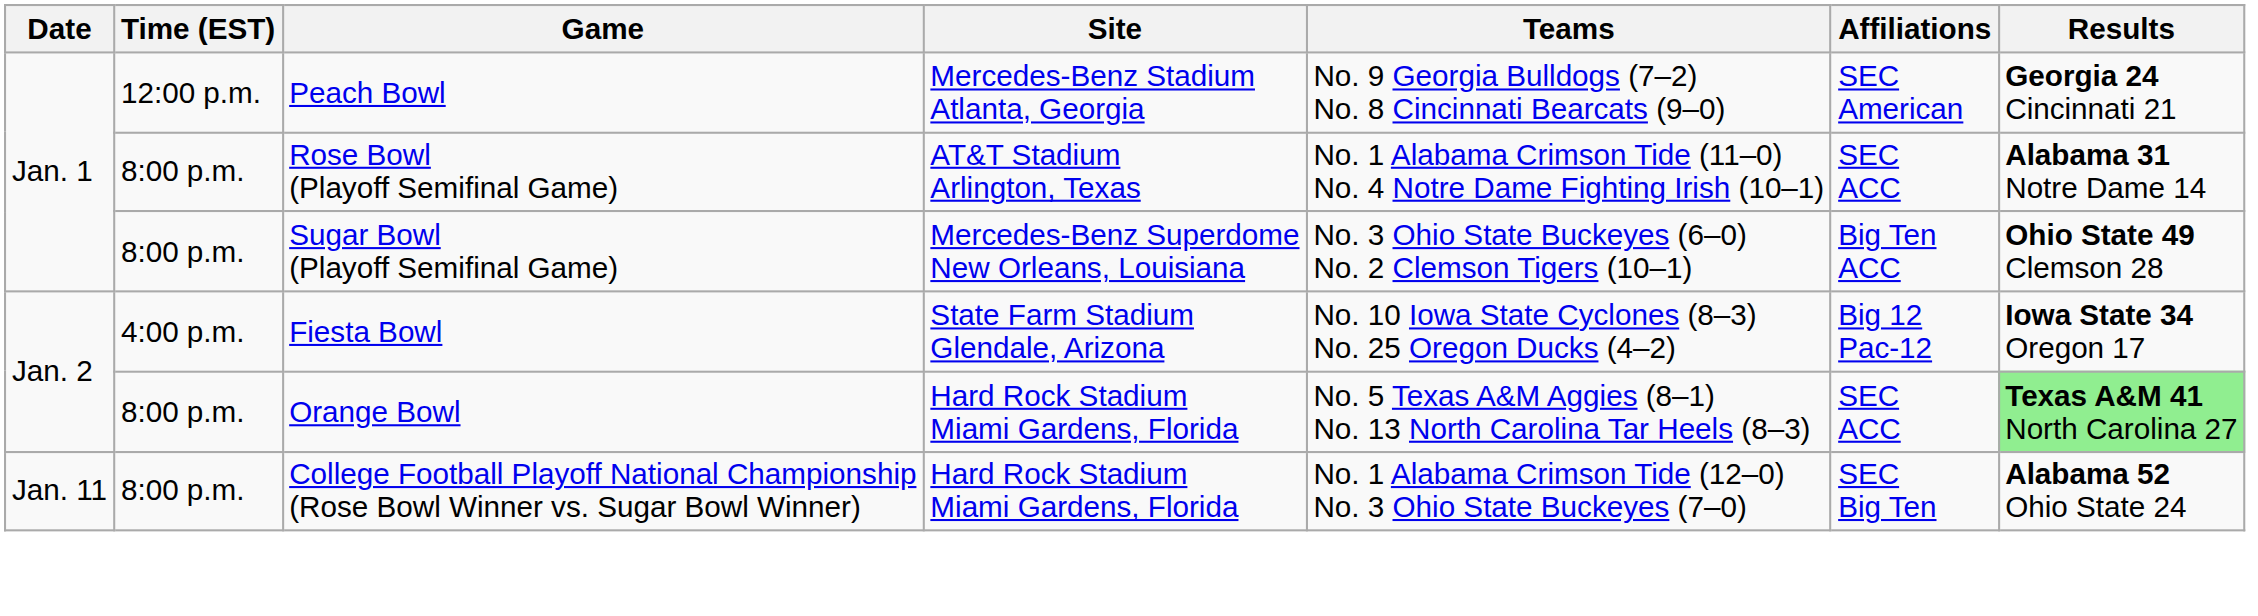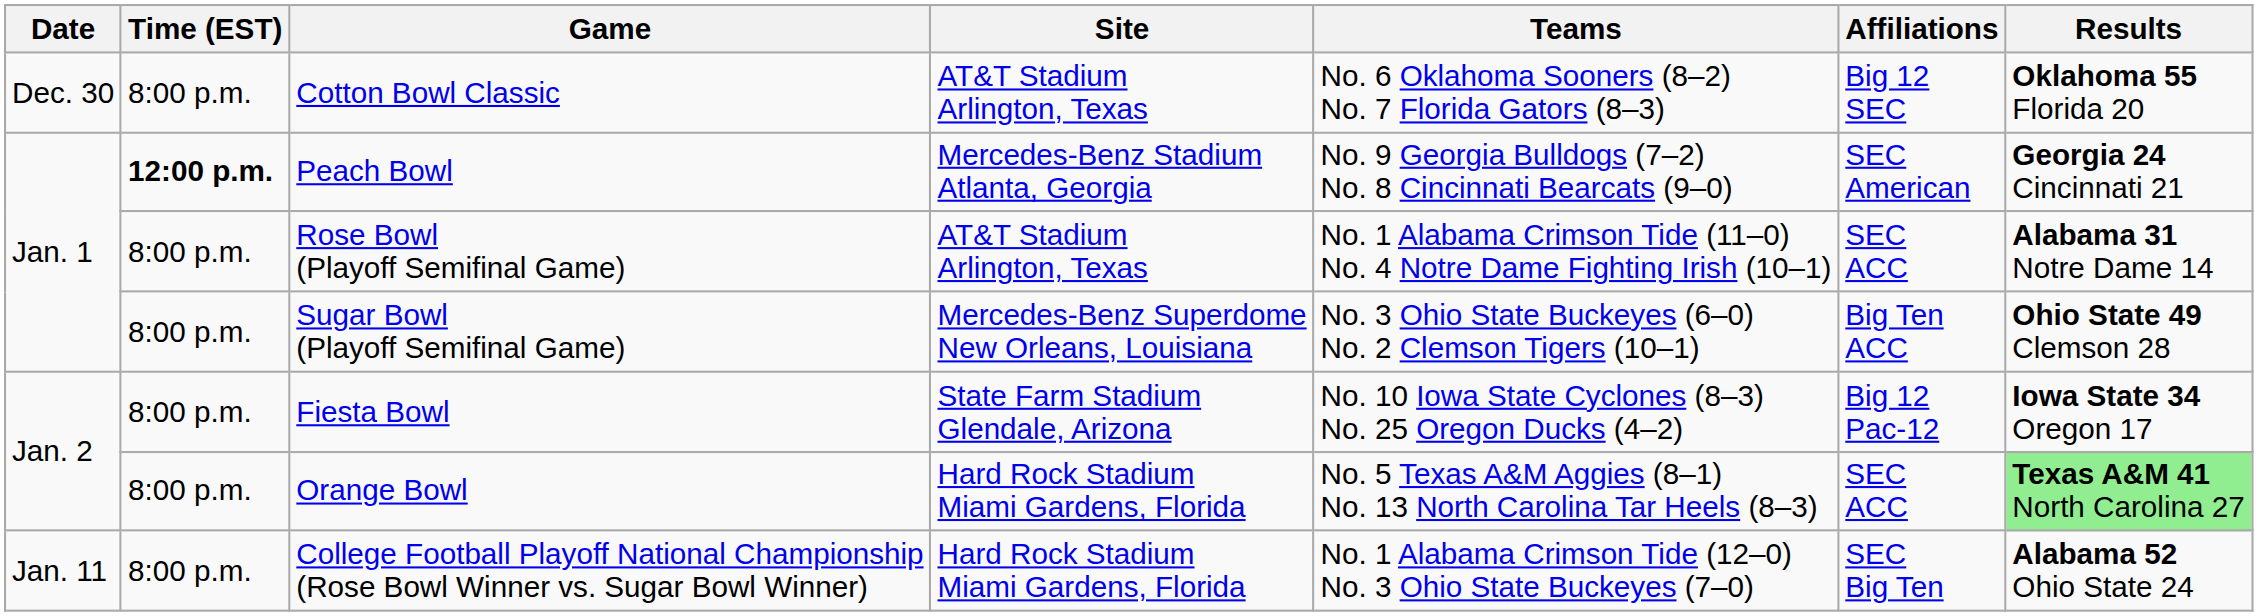+ row: (428, 92)
(191, 92) normal -> (201, 172) bold
(183, 332) 4:00 p.m. -> (190, 411) 8:00 p.m.
